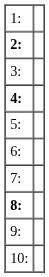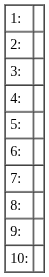(16, 44) bold -> (16, 44) normal
(16, 98) bold -> (16, 98) normal
(16, 205) bold -> (16, 205) normal
